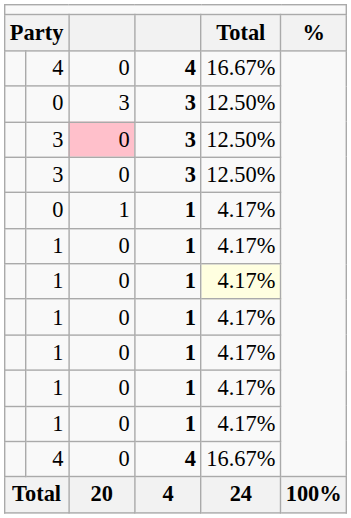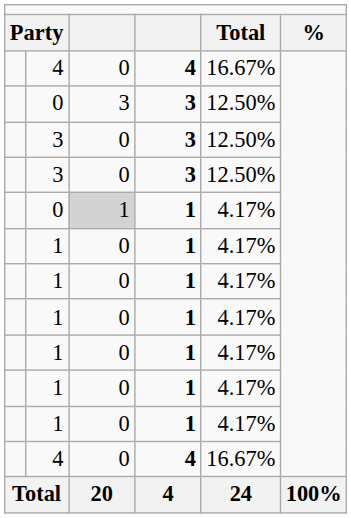(124, 139) pink background -> (124, 139) no background
(124, 210) no background -> (124, 210) lightgrey background
(246, 281) lightyellow background -> (246, 281) no background
